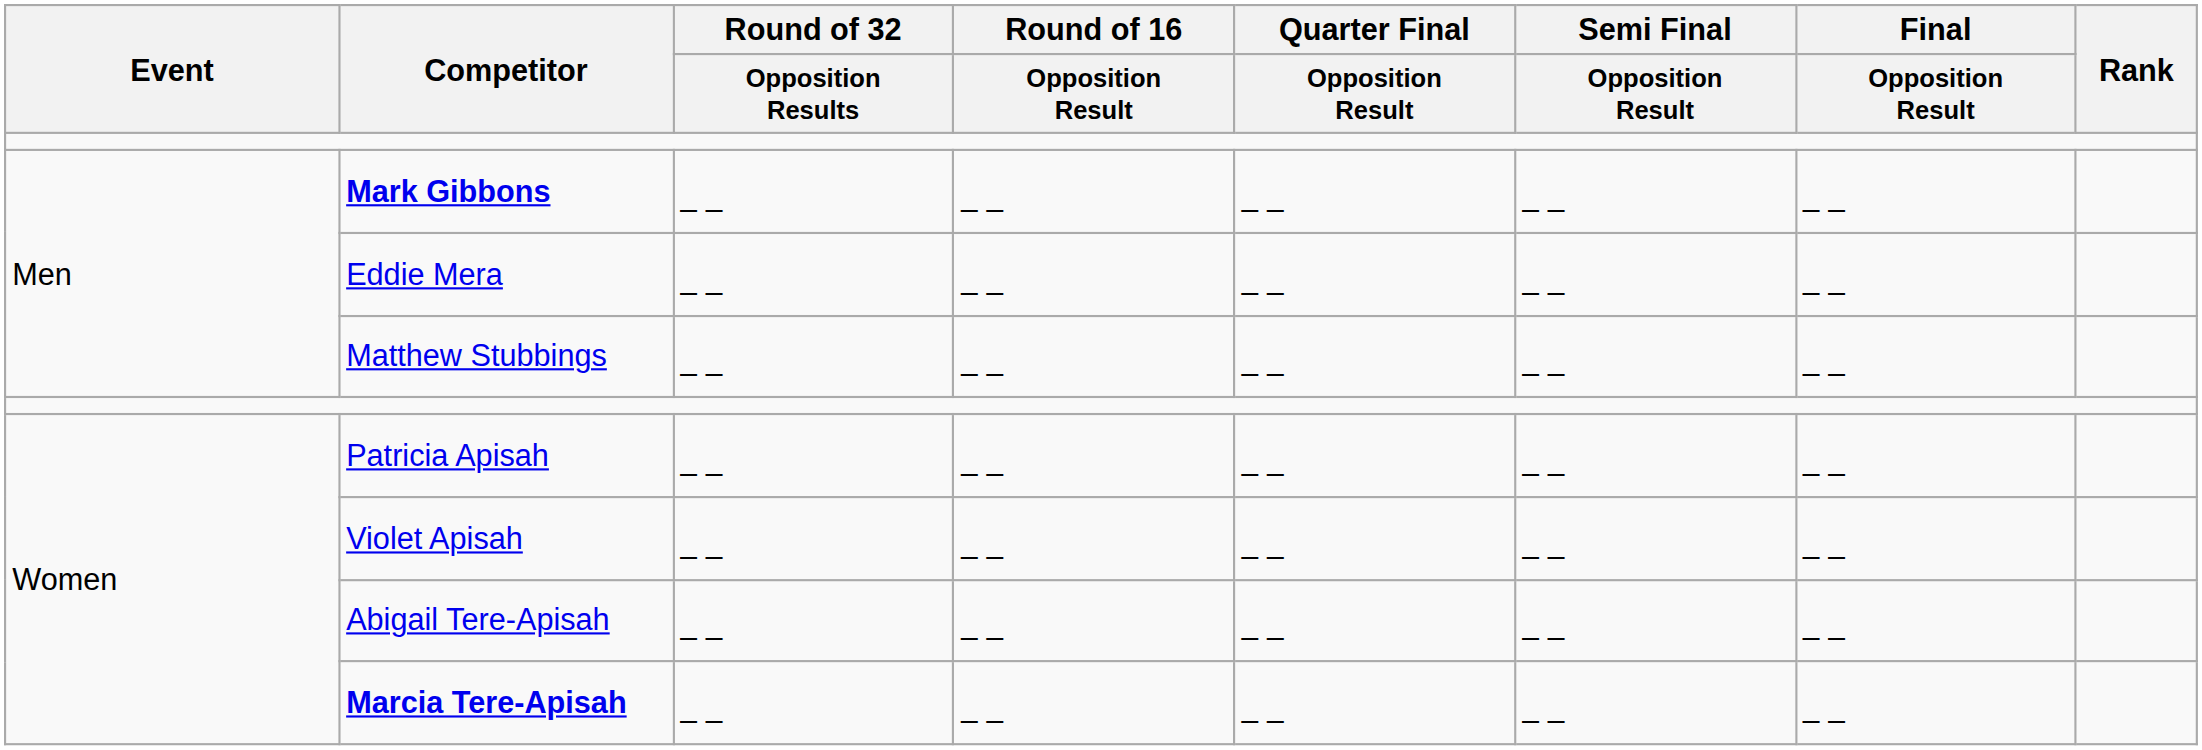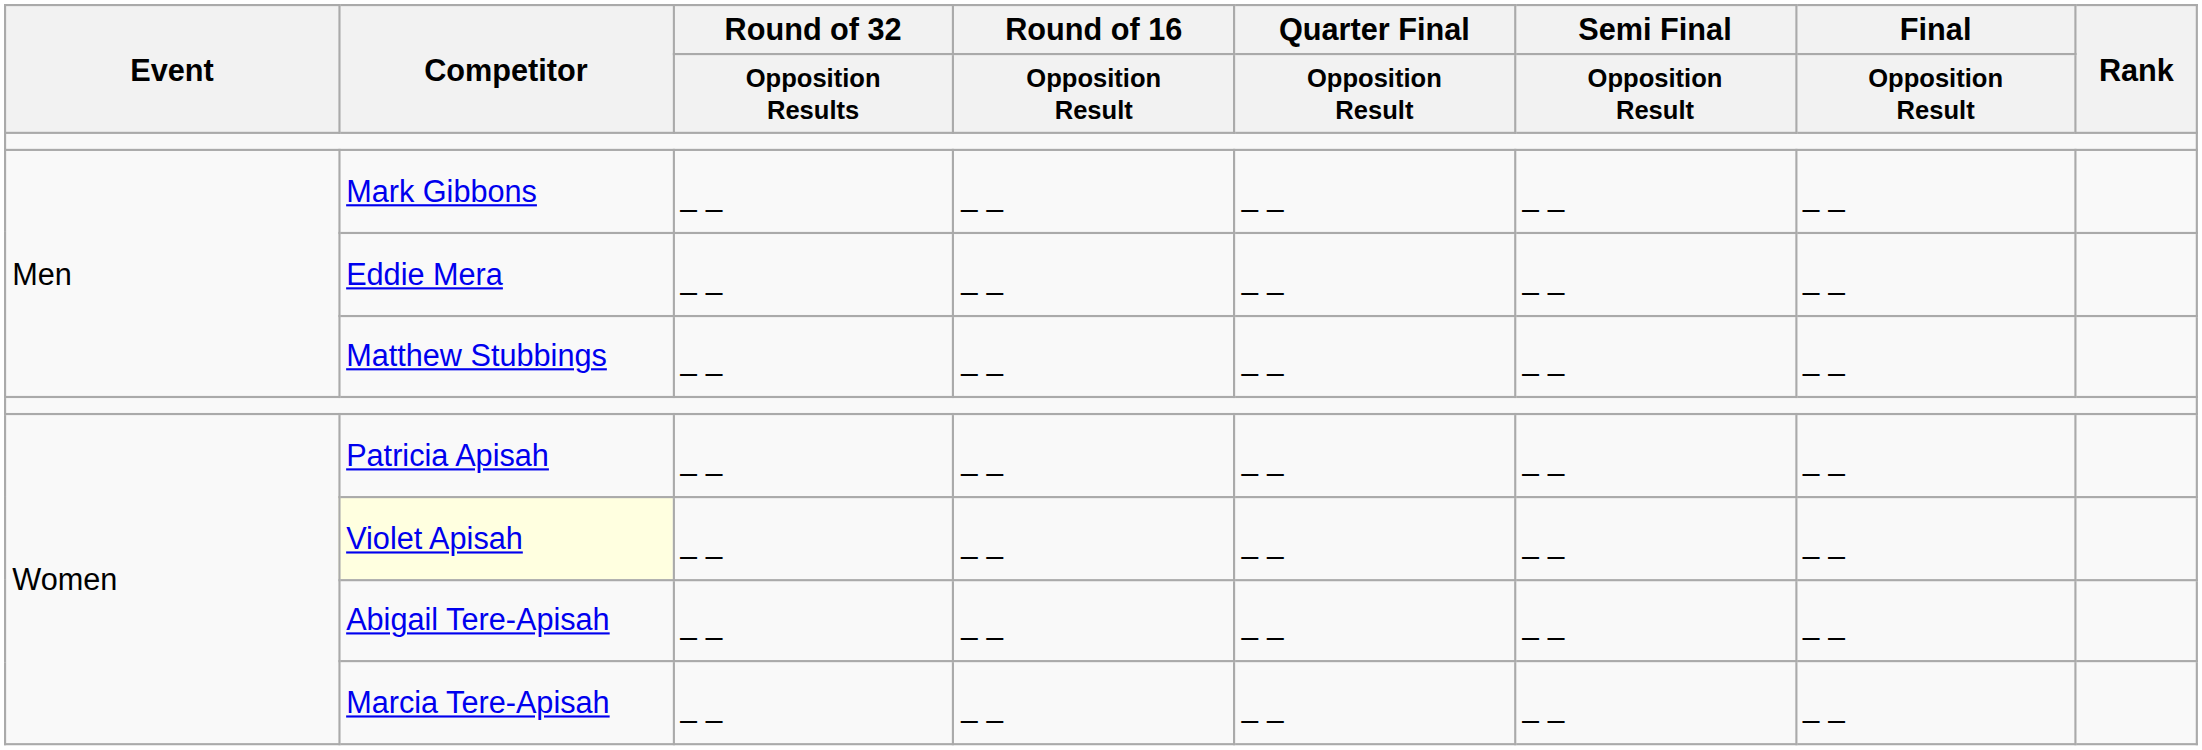(448, 192) bold -> (442, 192) normal
(434, 538) no background -> (434, 538) lightyellow background
(486, 703) bold -> (478, 703) normal
